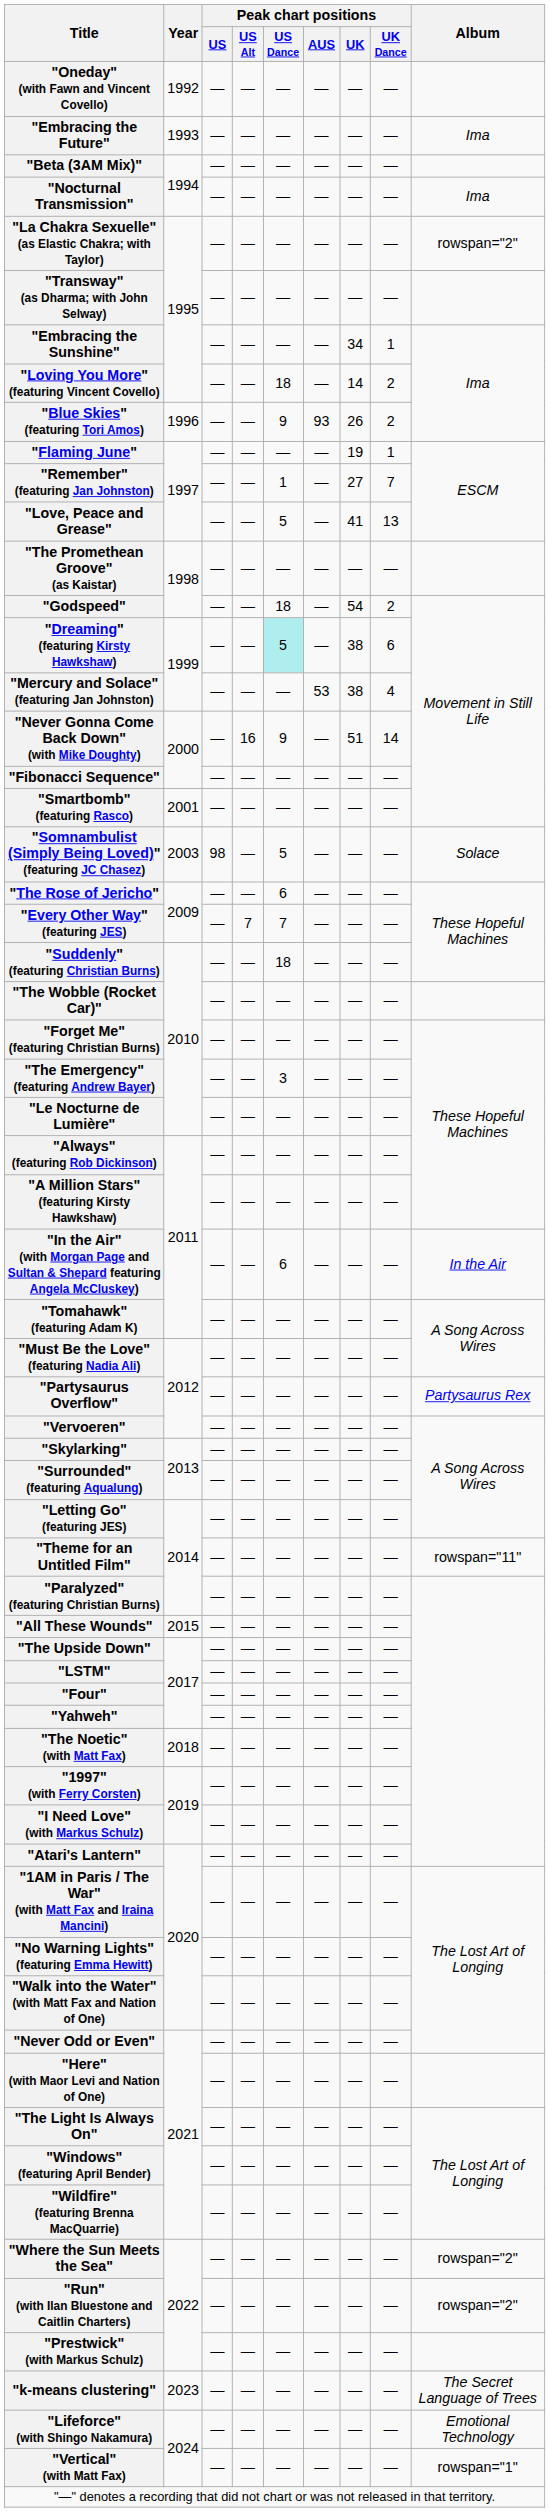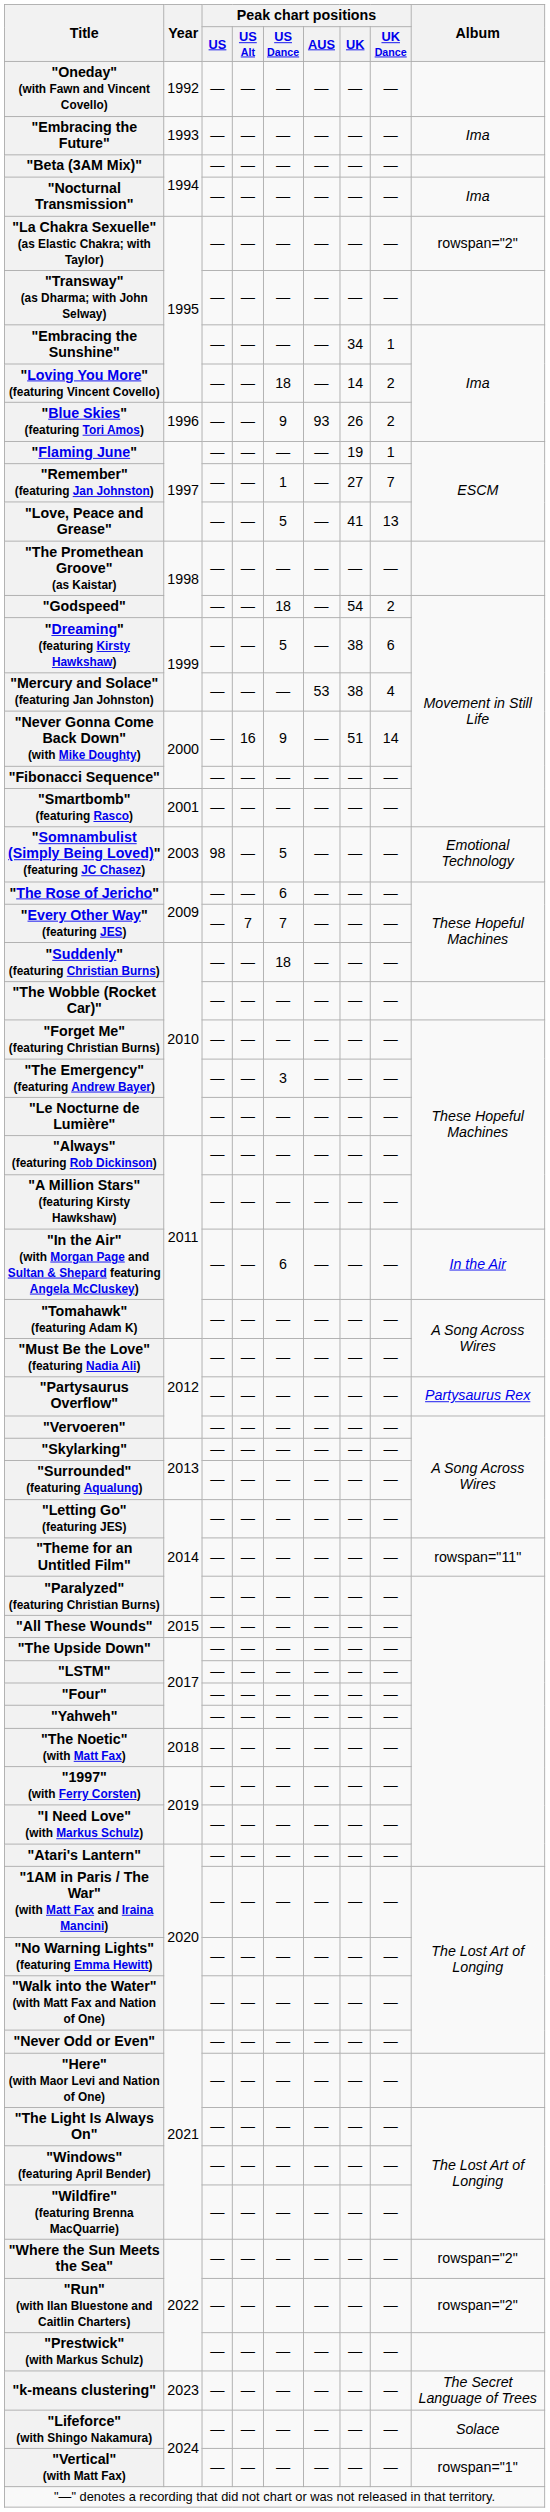(283, 645) paleturquoise background -> (283, 645) no background
(478, 854) Solace -> (478, 854) Emotional Technology
(478, 2429) Emotional Technology -> (478, 2429) Solace
